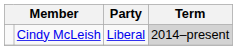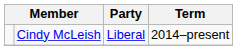(190, 34) lightgrey background -> (190, 34) no background
